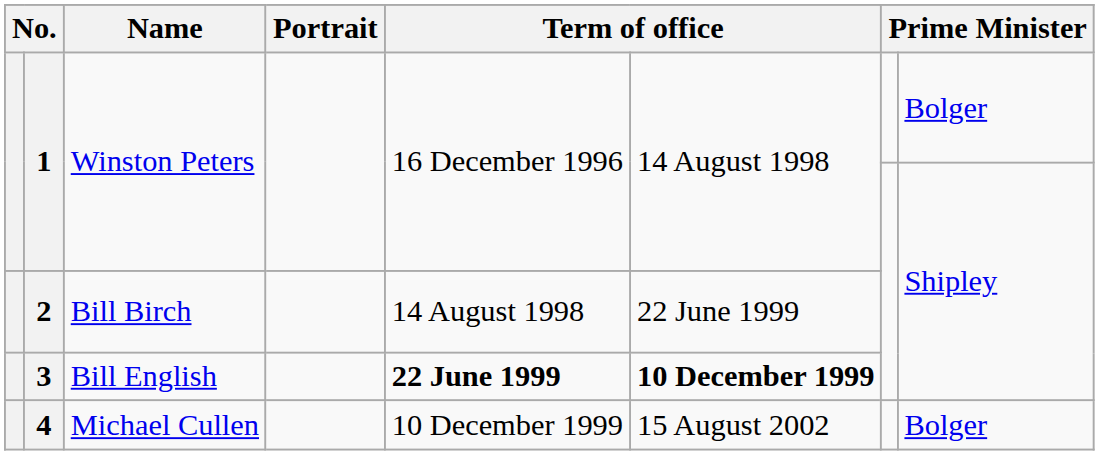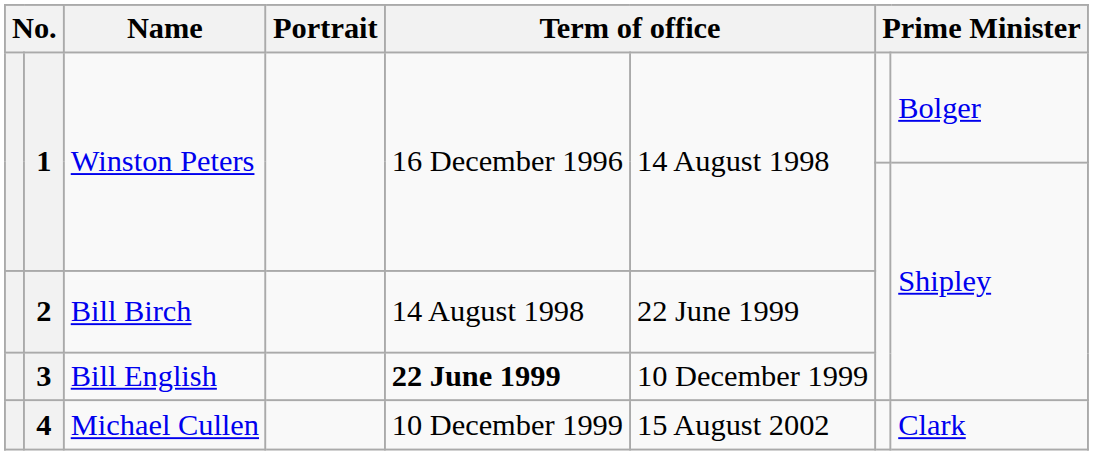(756, 376) bold -> (753, 376) normal
(946, 424) Bolger -> (932, 424) Clark
